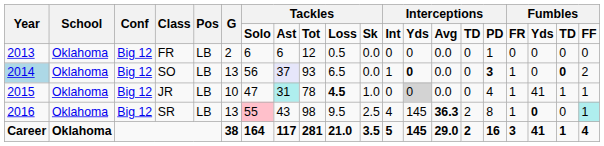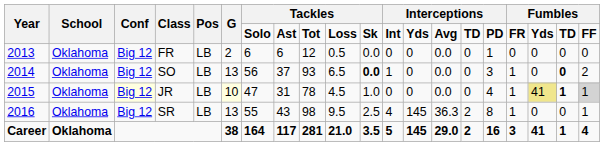(21, 72) lightblue background -> (21, 72) no background
(283, 72) lavender background -> (283, 72) no background
(371, 72) normal -> (371, 72) bold
(410, 72) bold -> (410, 72) normal
(490, 72) bold -> (490, 72) normal
(135, 92) no background -> (135, 92) lightyellow background
(231, 92) no background -> (231, 92) lightyellow background
(283, 92) paleturquoise background -> (283, 92) no background
(337, 92) bold -> (337, 92) normal
(410, 92) lightgrey background -> (410, 92) no background
(538, 92) no background -> (538, 92) khaki background
(563, 92) normal -> (563, 92) bold
(585, 92) no background -> (585, 92) lightgrey background
(251, 111) pink background -> (251, 111) no background
(446, 111) bold -> (446, 111) normal
(535, 111) bold -> (535, 111) normal
(585, 111) paleturquoise background -> (585, 111) no background
